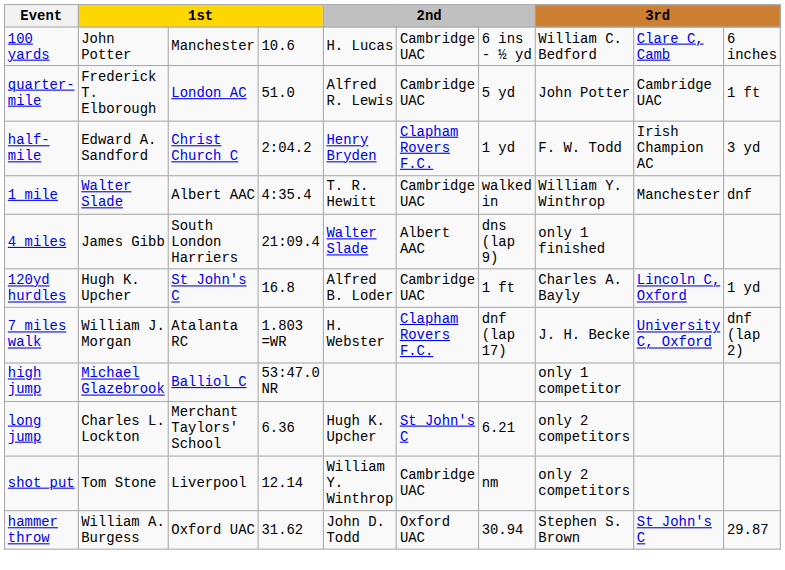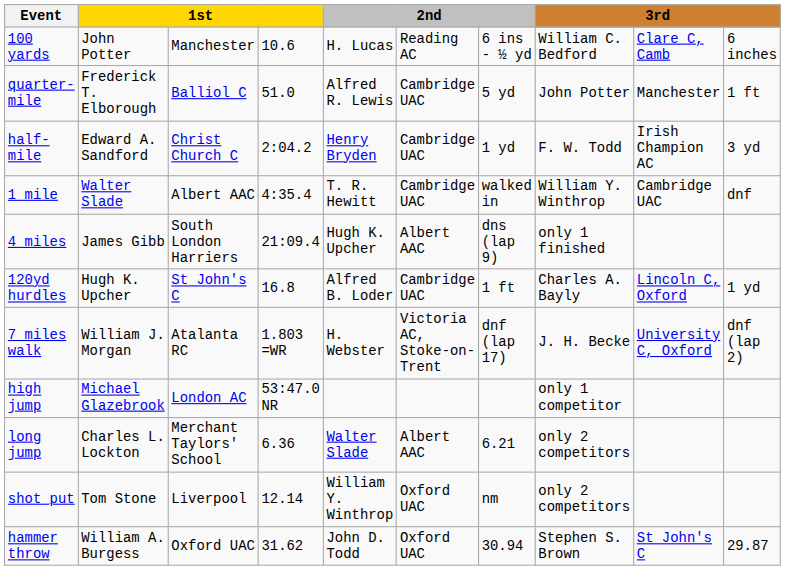(437, 47) Cambridge UAC -> (429, 47) Reading AC
(209, 93) London AC -> (209, 93) Balliol C
(674, 93) Cambridge UAC -> (679, 93) Manchester
(429, 148) Clapham Rovers F.C. -> (437, 148) Cambridge UAC
(679, 195) Manchester -> (674, 195) Cambridge UAC
(352, 242) Walter Slade -> (356, 242) Hugh K. Upcher
(429, 335) Clapham Rovers F.C. -> (437, 343) Victoria AC, Stoke-on-Trent
(209, 382) Balliol C -> (209, 398) London AC
(356, 429) Hugh K. Upcher -> (352, 445) Walter Slade
(437, 429) St John's C -> (425, 445) Albert AAC
(437, 483) Cambridge UAC -> (425, 499) Oxford UAC
